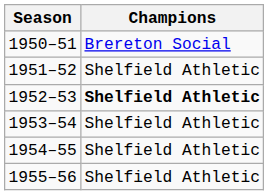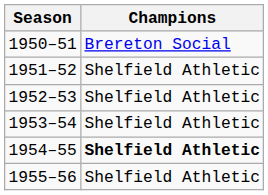(172, 97) bold -> (172, 97) normal
(172, 150) normal -> (172, 150) bold
